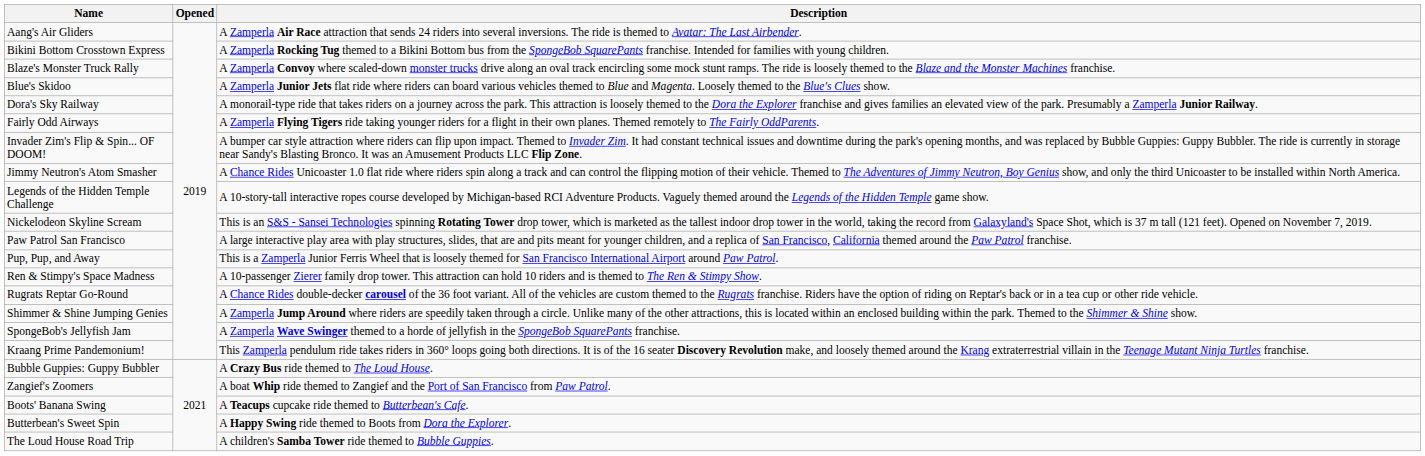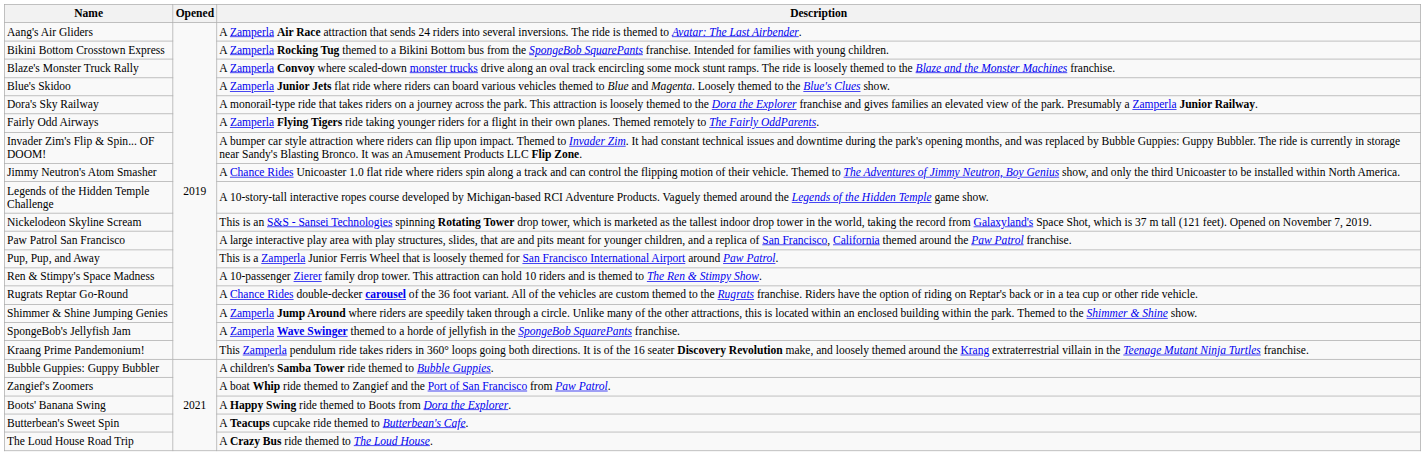(326, 368) A Crazy Bus ride themed to The Loud House. -> (357, 368) A children's Samba Tower ride themed to Bubble Guppies.
(344, 404) A Teacups cupcake ride themed to Butterbean's Cafe. -> (365, 404) A Happy Swing ride themed to Boots from Dora the Explorer.
(365, 423) A Happy Swing ride themed to Boots from Dora the Explorer. -> (344, 423) A Teacups cupcake ride themed to Butterbean's Cafe.
(357, 441) A children's Samba Tower ride themed to Bubble Guppies. -> (326, 441) A Crazy Bus ride themed to The Loud House.
